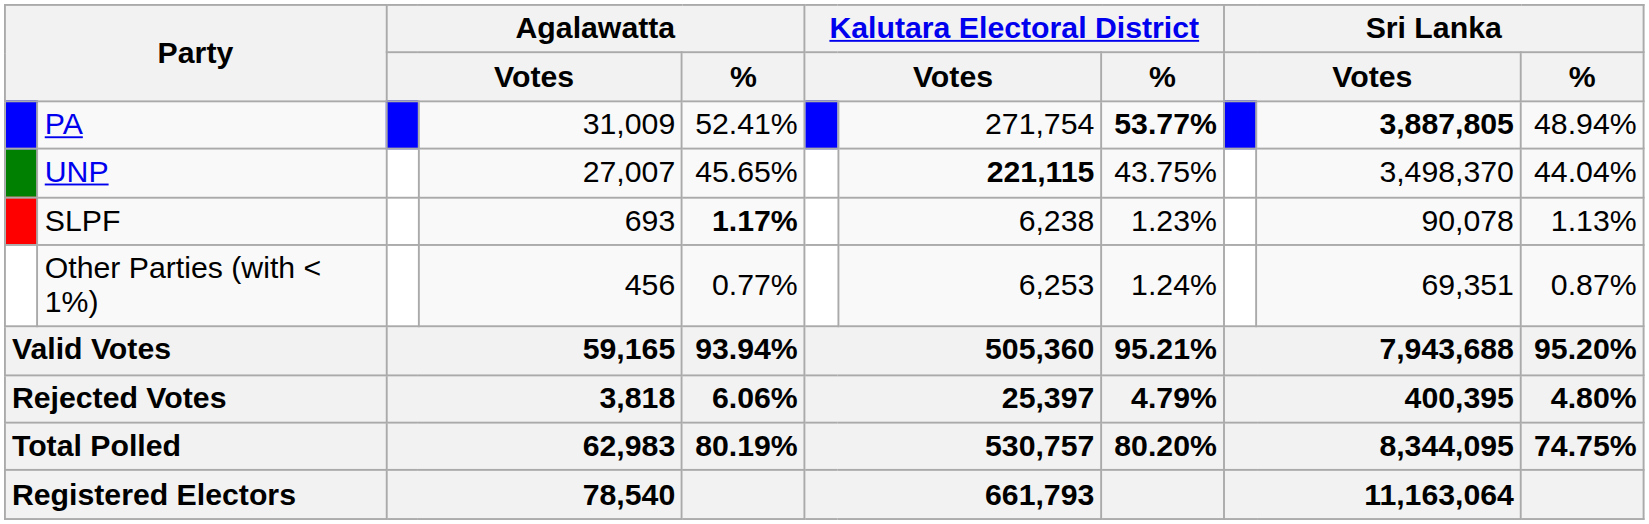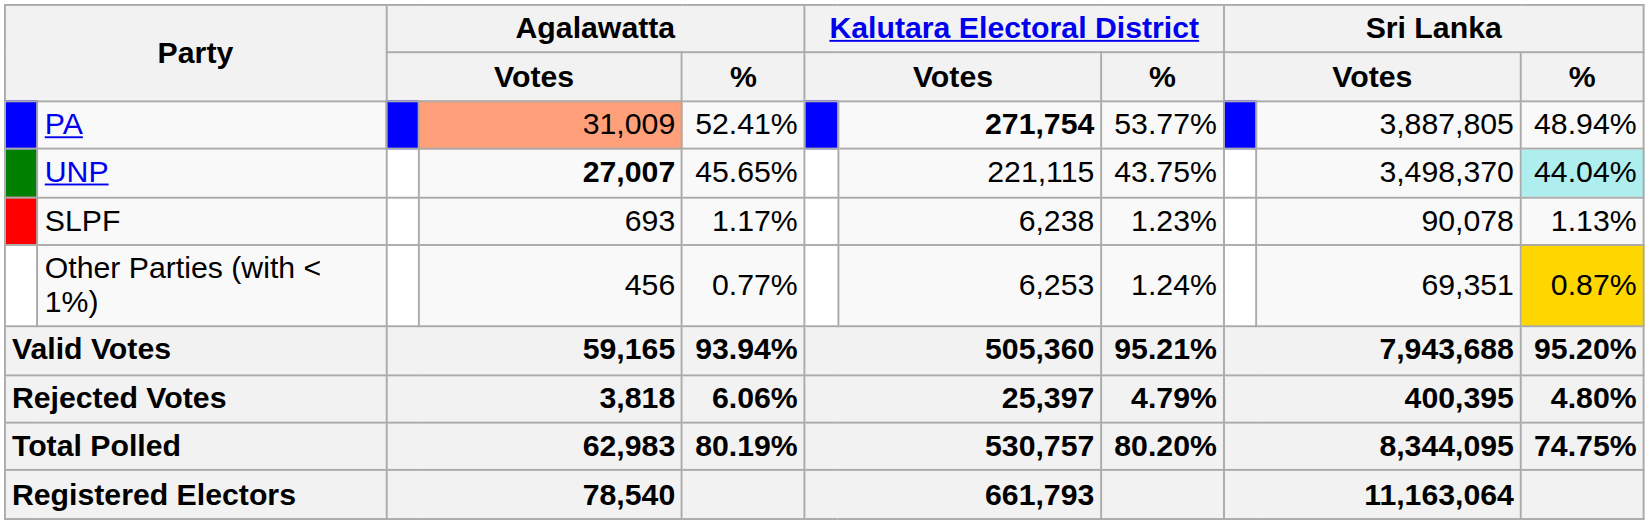(629, 124) no background -> (629, 124) lightsalmon background
(1040, 124) normal -> (1040, 124) bold
(1166, 124) bold -> (1166, 124) normal
(1447, 124) bold -> (1447, 124) normal
(629, 172) normal -> (629, 172) bold
(1041, 172) bold -> (1041, 172) normal
(1585, 172) no background -> (1585, 172) paleturquoise background
(755, 220) bold -> (755, 220) normal
(1594, 285) no background -> (1594, 285) gold background
